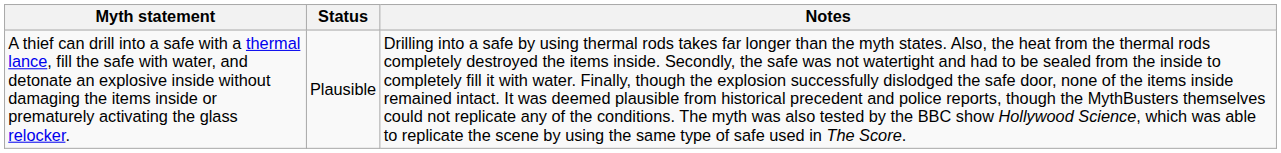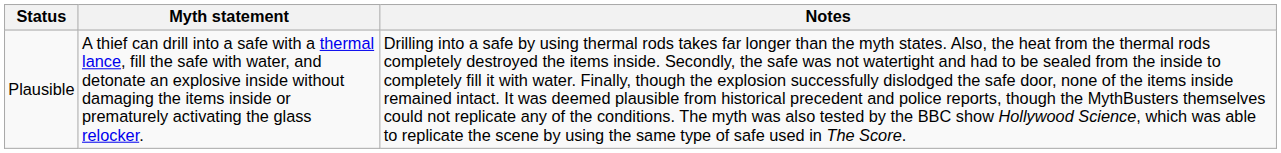columns swapped: (155, 17) <-> (343, 17)
